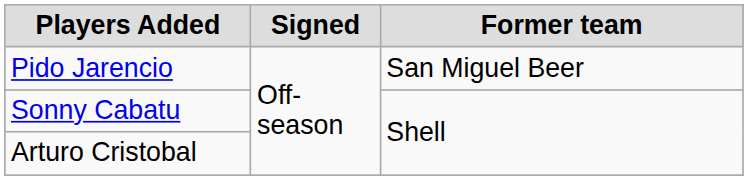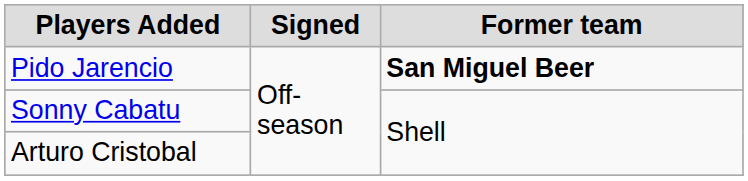(485, 68) normal -> (490, 68) bold
